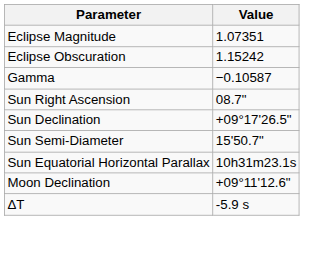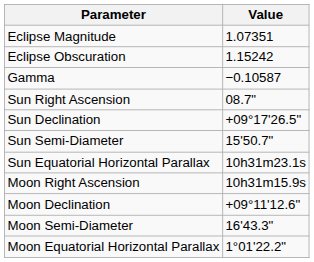+ row: (74, 183)
+ row: (70, 225)
+ row: (113, 246)
- row: (16, 204)
